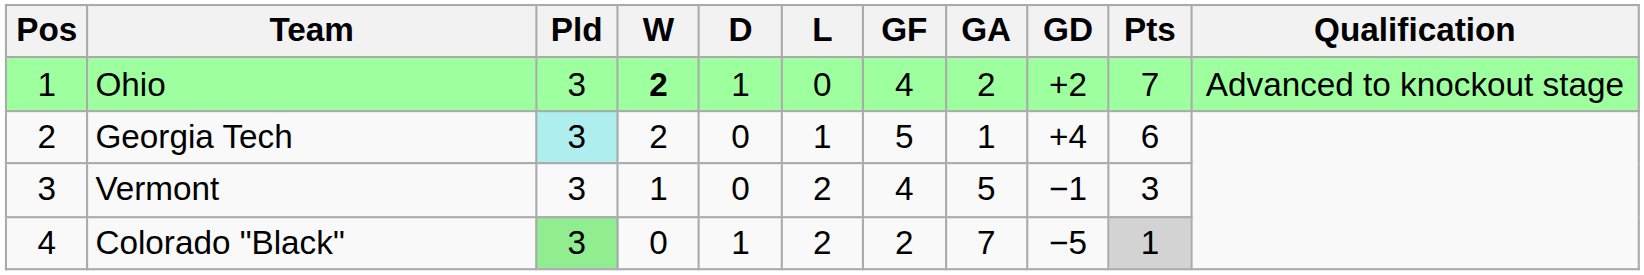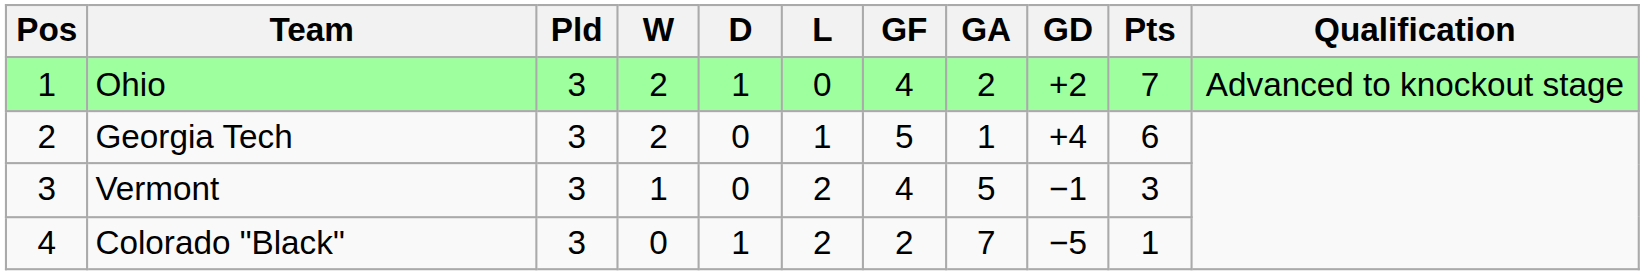(659, 83) bold -> (659, 83) normal
(577, 136) paleturquoise background -> (577, 136) no background
(577, 242) lightgreen background -> (577, 242) no background
(1150, 242) lightgrey background -> (1150, 242) no background
